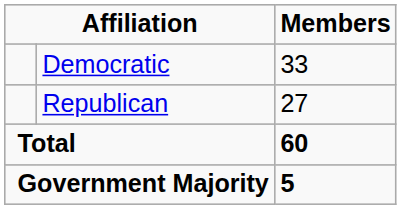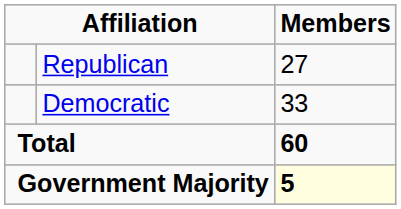rows swapped: (106, 64) <-> (105, 104)
(287, 183) no background -> (287, 183) lightyellow background
